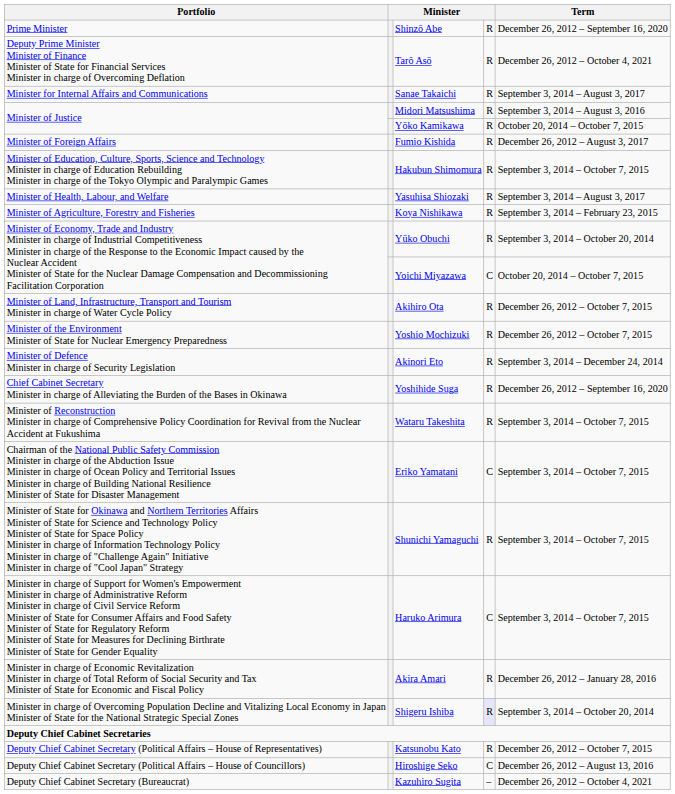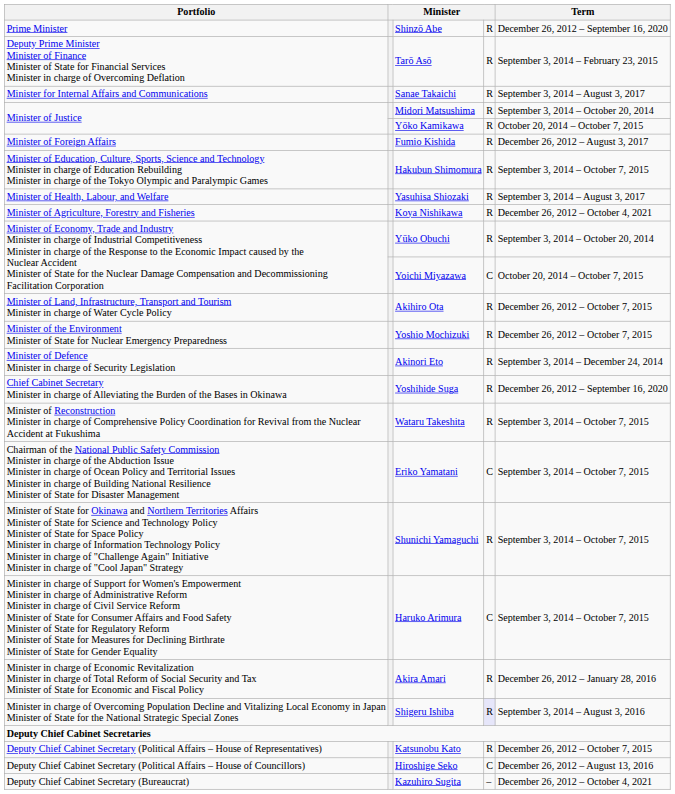(575, 61) December 26, 2012 – October 4, 2021 -> (578, 61) September 3, 2014 – February 23, 2015
(571, 110) September 3, 2014 – August 3, 2016 -> (576, 110) September 3, 2014 – October 20, 2014
(578, 213) September 3, 2014 – February 23, 2015 -> (575, 213) December 26, 2012 – October 4, 2021
(576, 712) September 3, 2014 – October 20, 2014 -> (571, 712) September 3, 2014 – August 3, 2016
